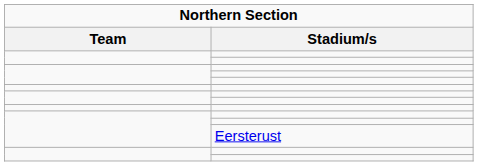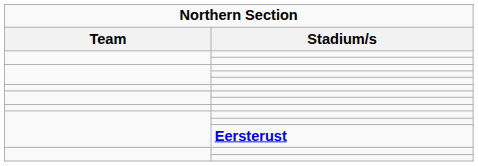(248, 136) normal -> (251, 136) bold
